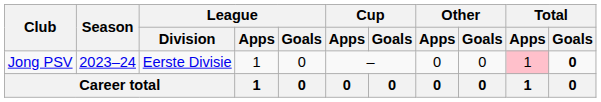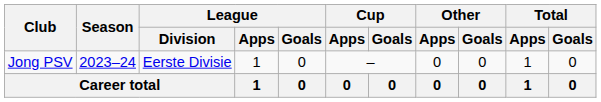(527, 62) pink background -> (527, 62) no background
(573, 62) bold -> (573, 62) normal
